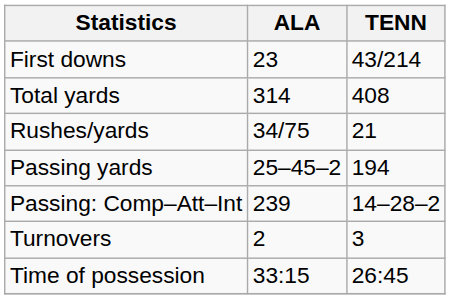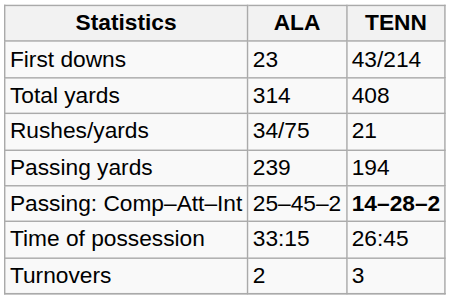(297, 167) 25–45–2 -> (272, 167) 239
(272, 203) 239 -> (297, 203) 25–45–2
(396, 203) normal -> (396, 203) bold
rows swapped: (61, 239) <-> (107, 275)
